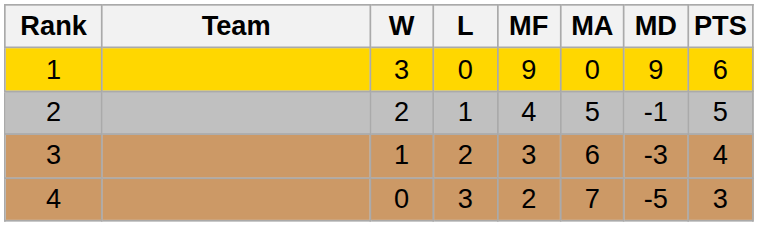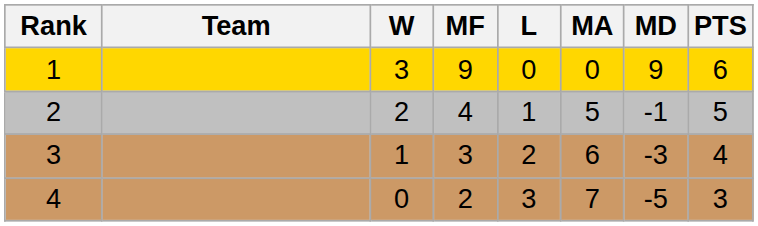columns swapped: (465, 26) <-> (529, 26)
